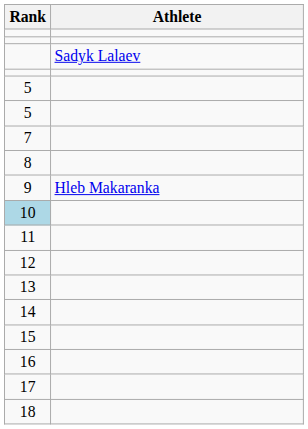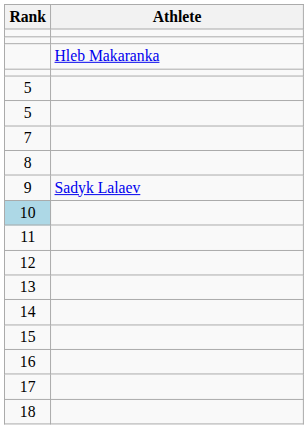(97, 56) Sadyk Lalaev -> (107, 56) Hleb Makaranka
(107, 187) Hleb Makaranka -> (97, 187) Sadyk Lalaev
